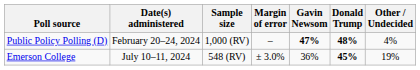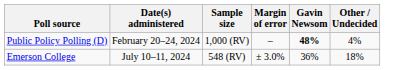- column: (348, 18)
(310, 41) 47% -> (310, 41) 48%
(390, 57) 19% -> (355, 57) 18%
